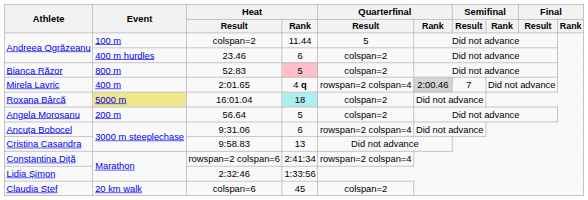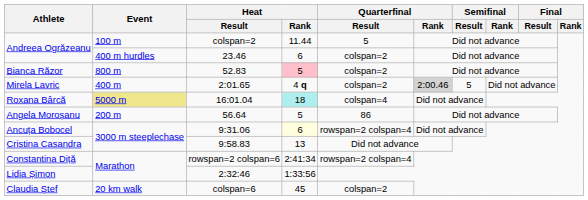(366, 85) rowspan=2 colspan=4 -> (366, 85) colspan=2
(469, 85) 7 -> (469, 85) 5
(366, 100) colspan=2 -> (366, 100) colspan=4
(366, 115) colspan=2 -> (366, 115) 86
(300, 130) no background -> (300, 130) lightyellow background
